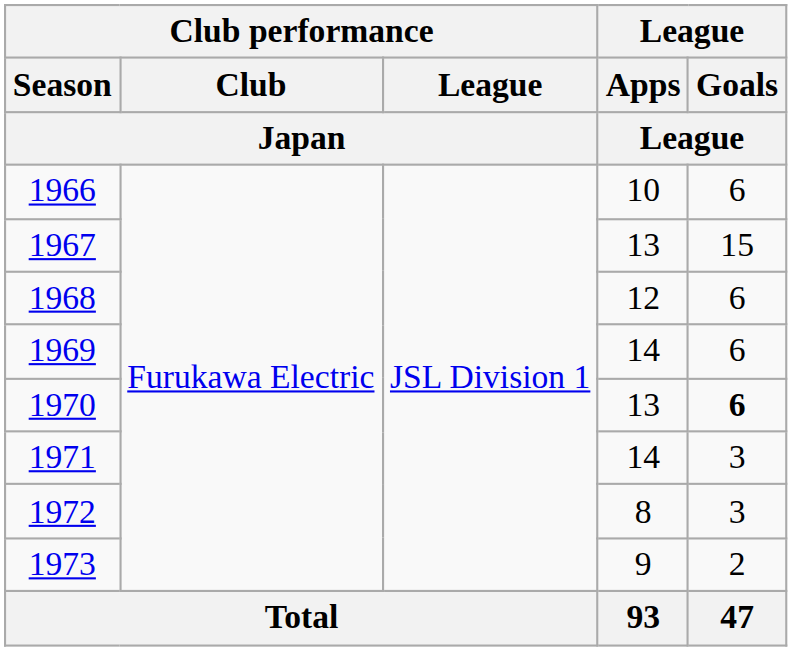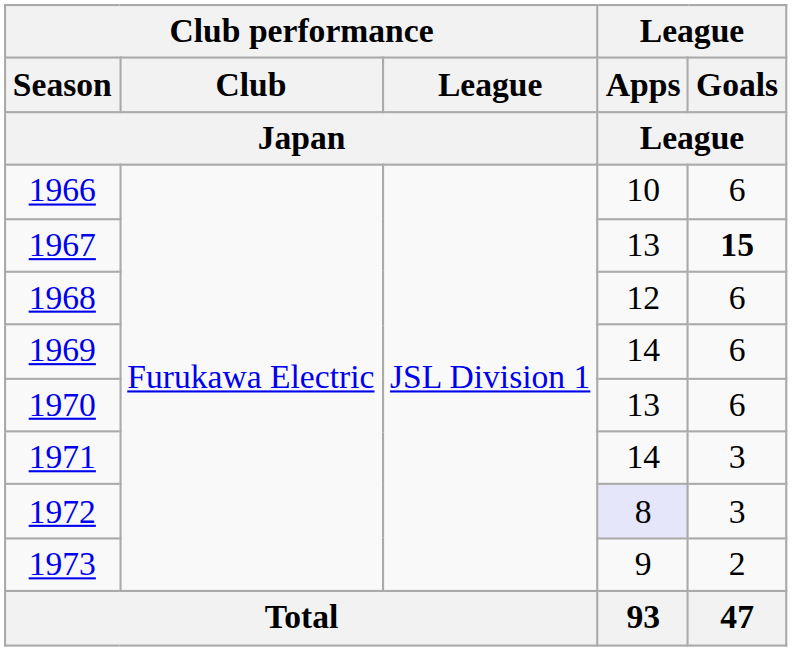(737, 244) normal -> (737, 244) bold
(737, 404) bold -> (737, 404) normal
(643, 510) no background -> (643, 510) lavender background
